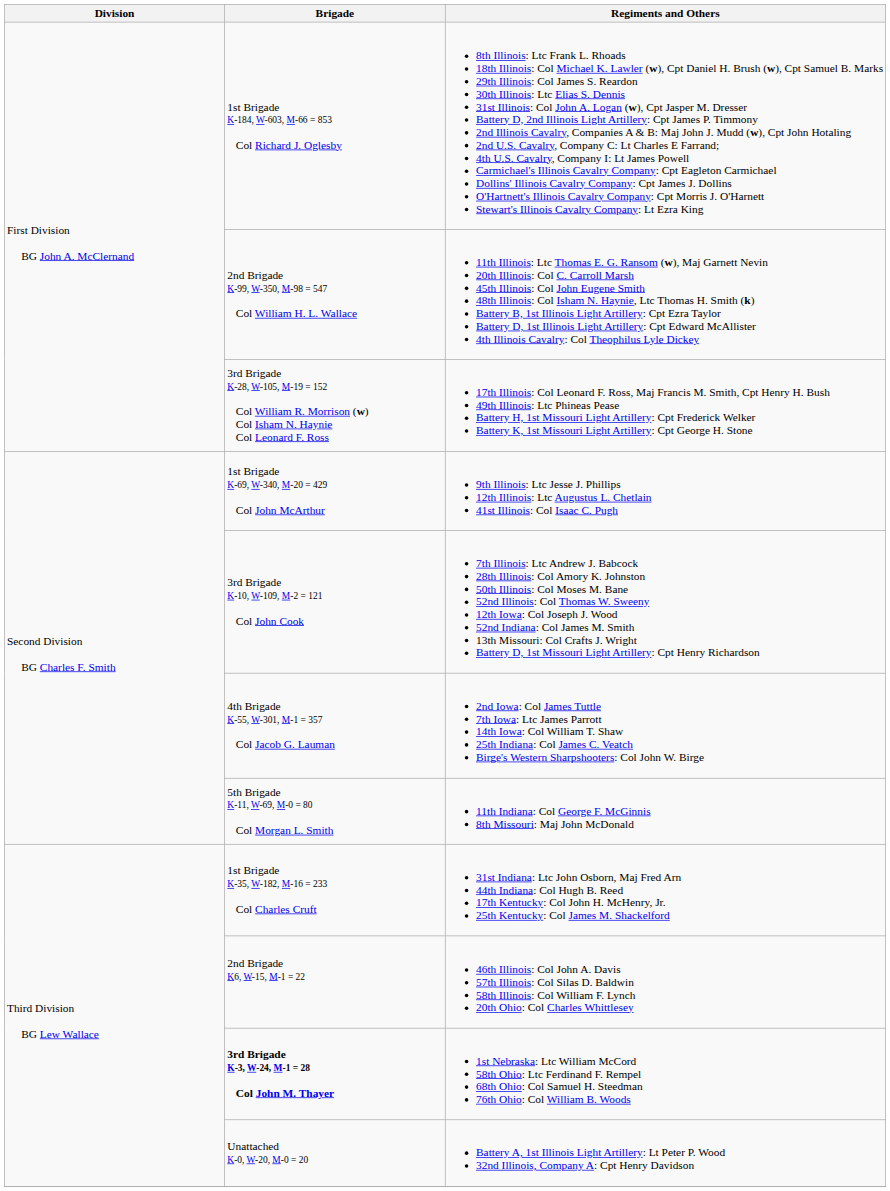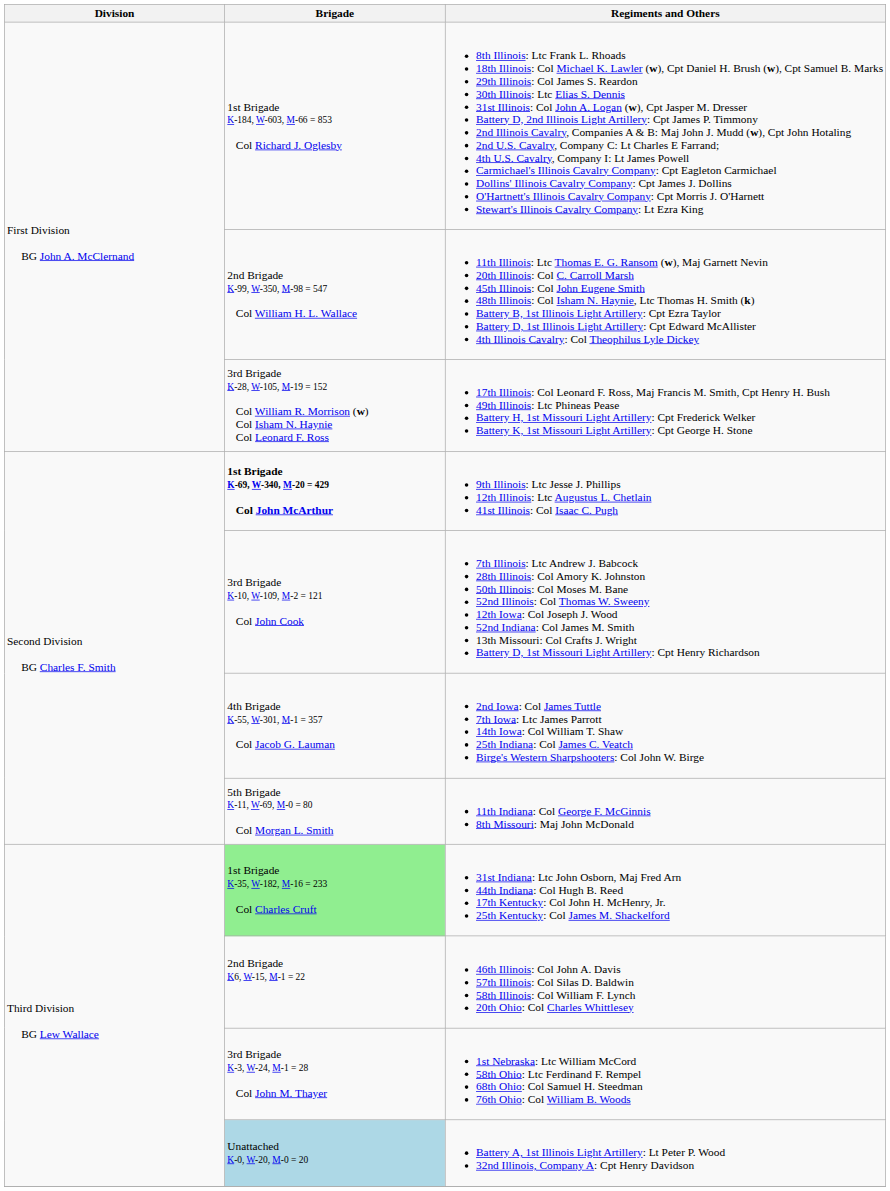(277, 490) normal -> (280, 490) bold
(277, 890) no background -> (277, 890) lightgreen background
(281, 1074) bold -> (277, 1074) normal
(268, 1153) no background -> (268, 1153) lightblue background
